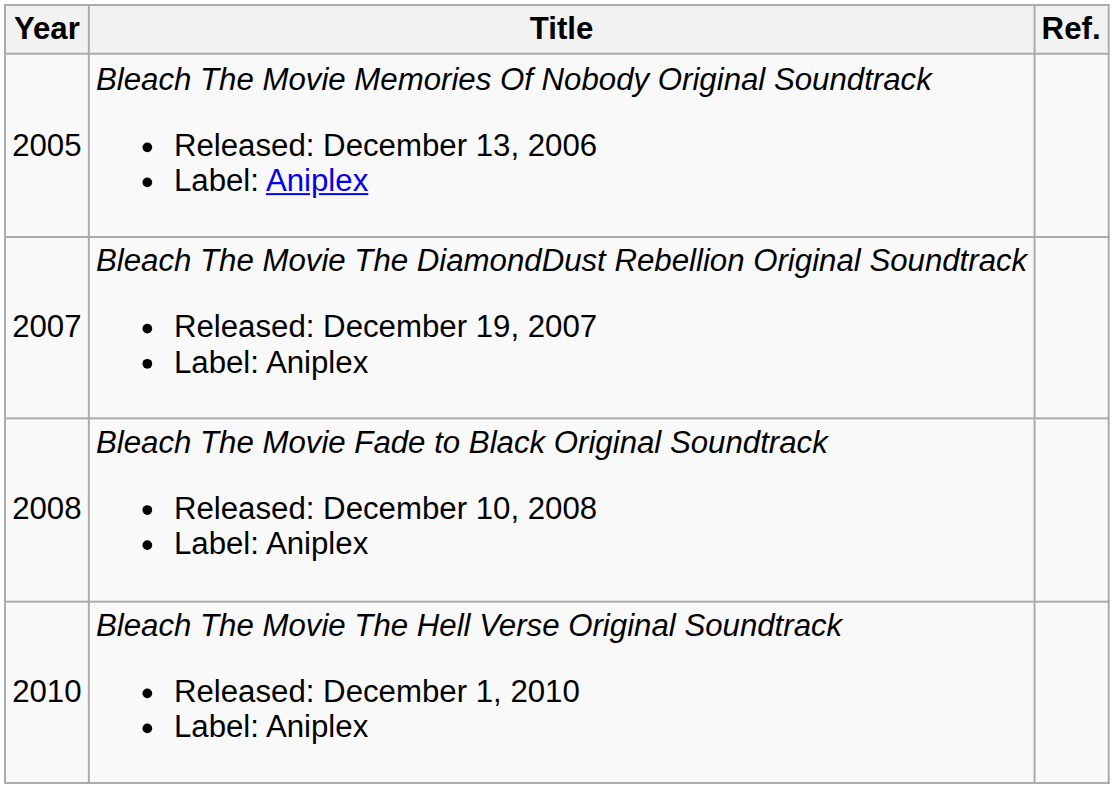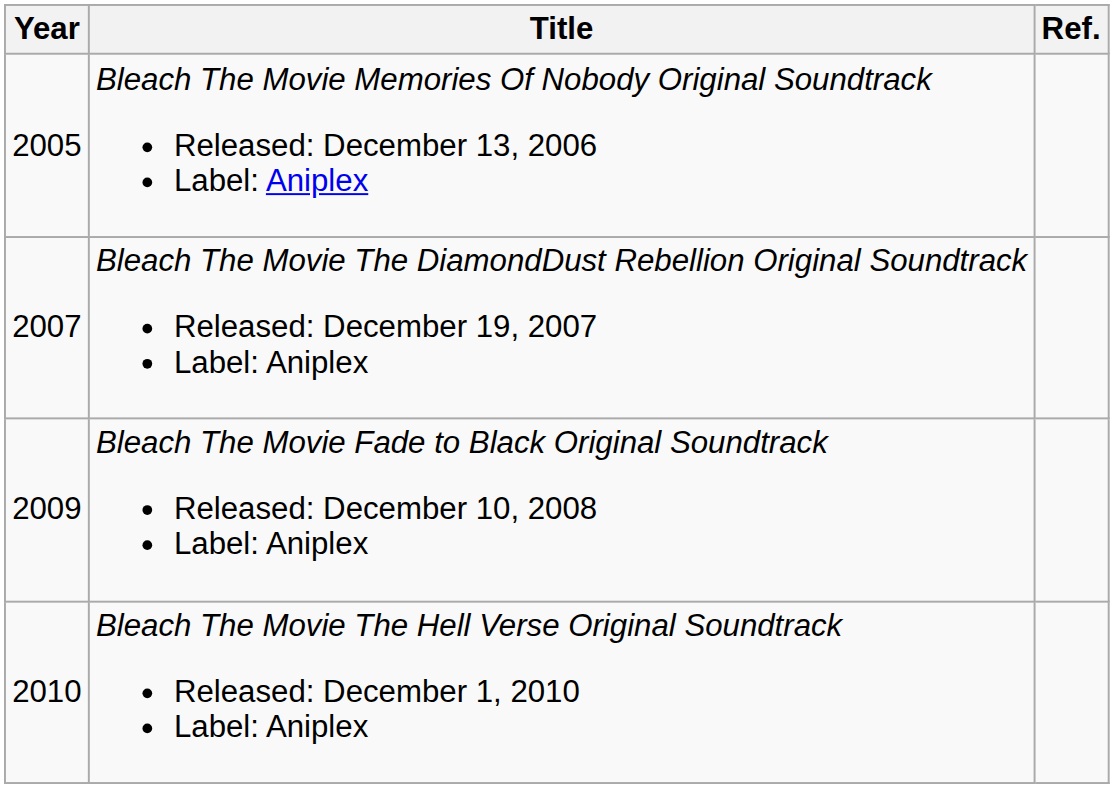(47, 509) 2008 -> (47, 509) 2009
